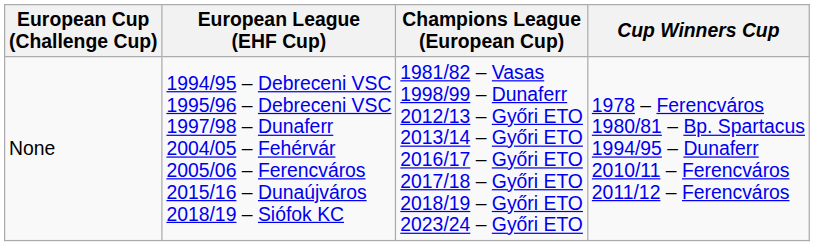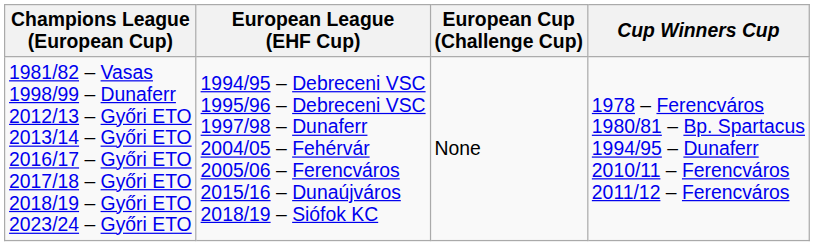columns swapped: (492, 30) <-> (83, 30)
